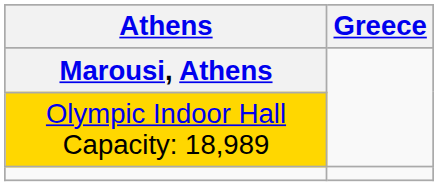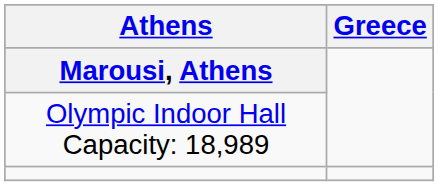(166, 129) gold background -> (166, 129) no background
